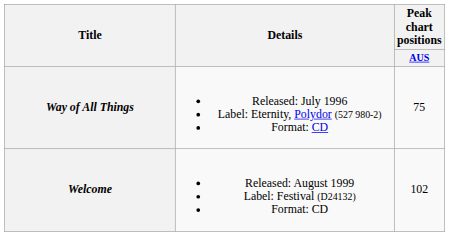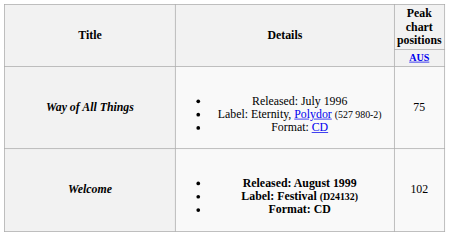(285, 197) normal -> (285, 197) bold
